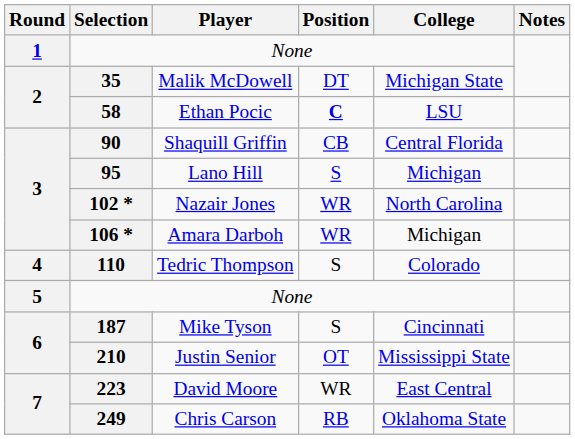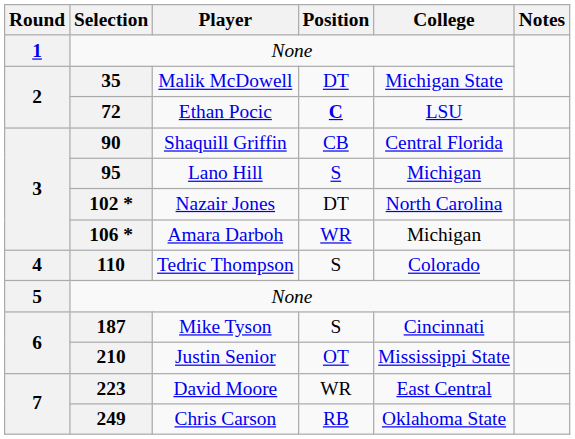(111, 111) 58 -> (111, 111) 72
(336, 204) WR -> (336, 204) DT
